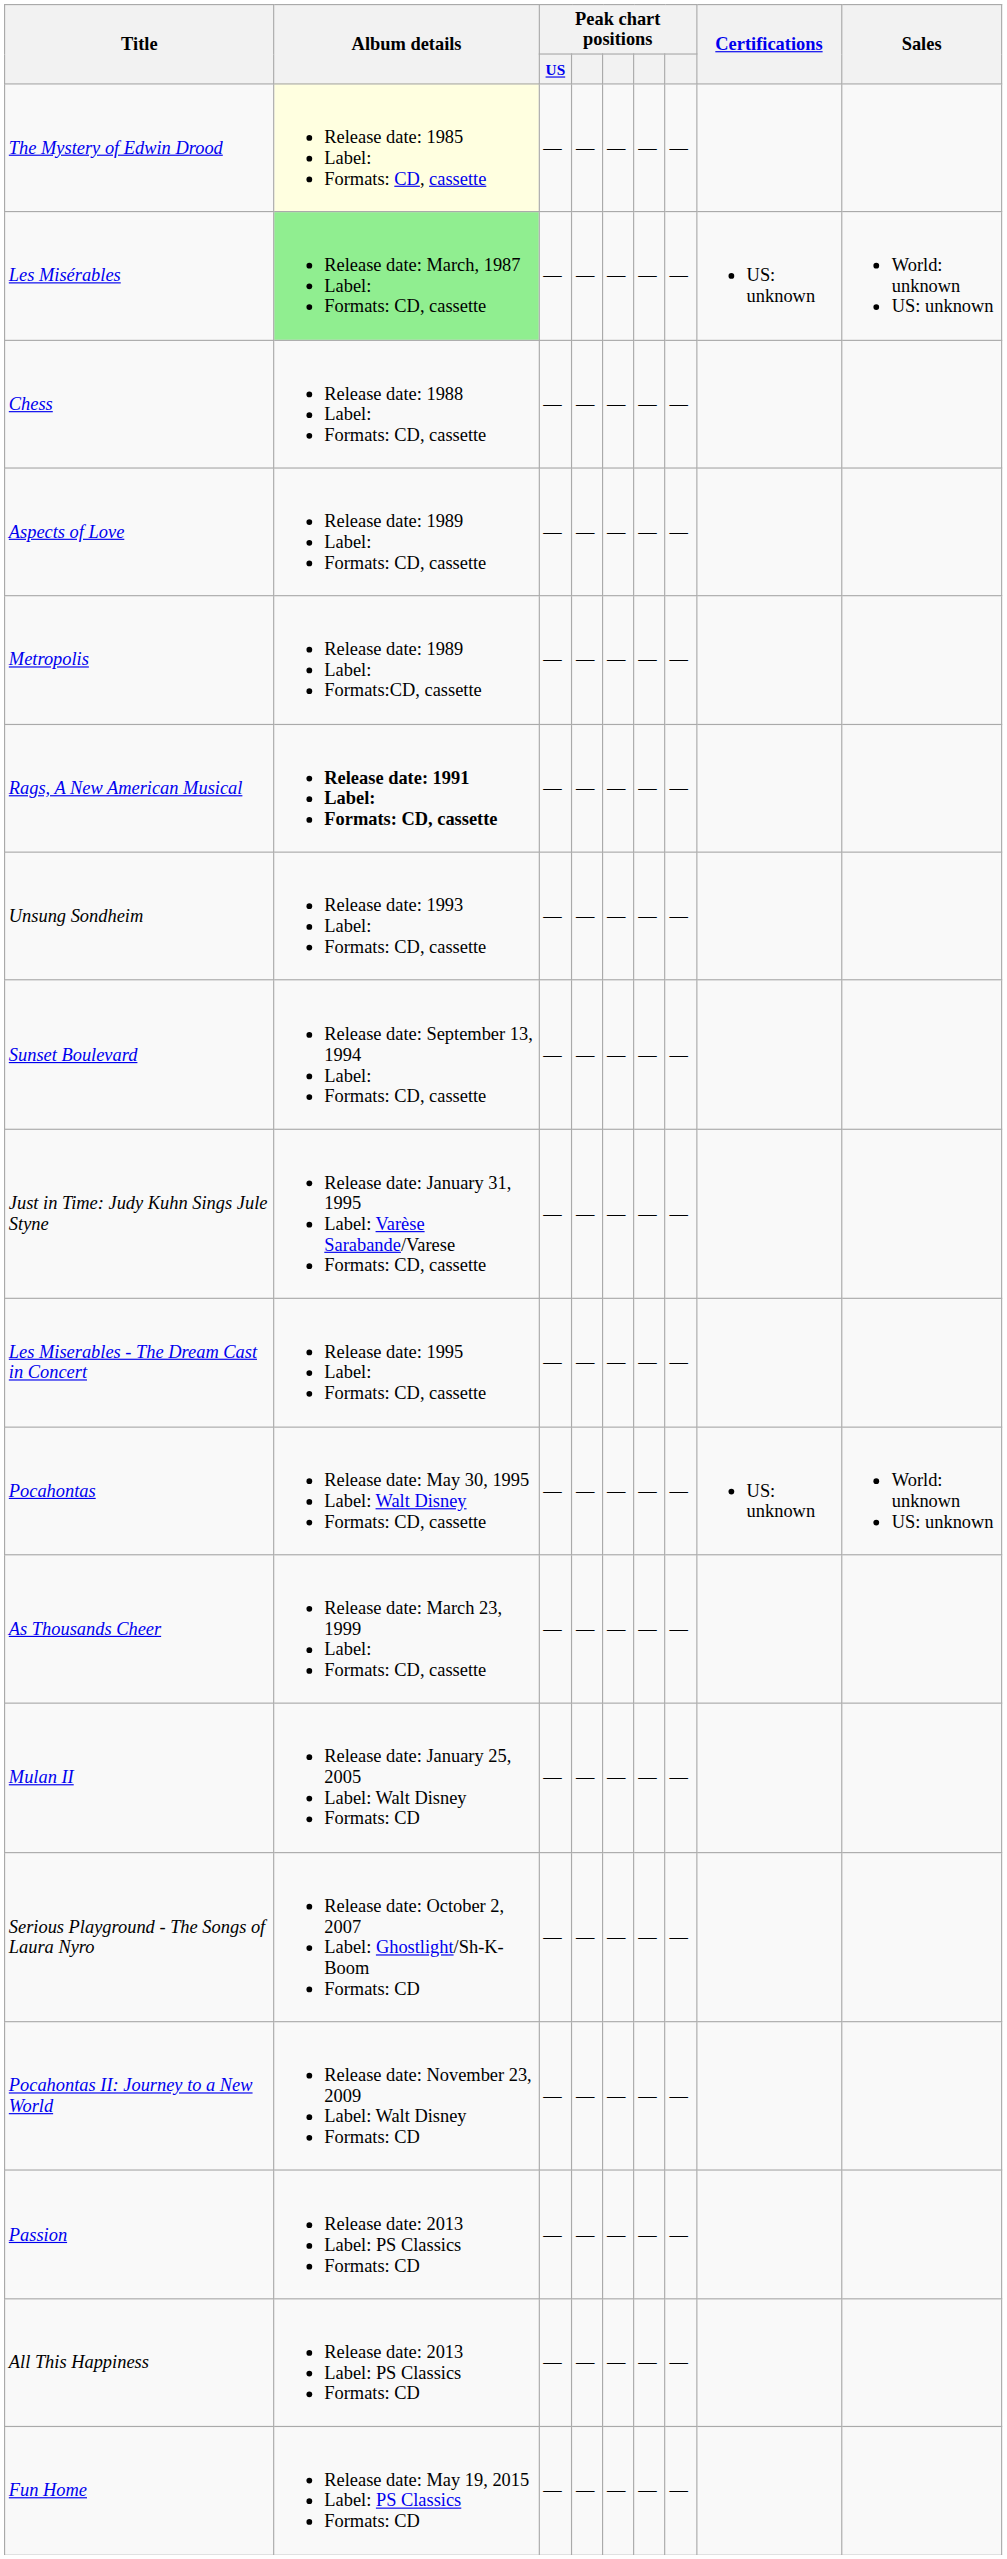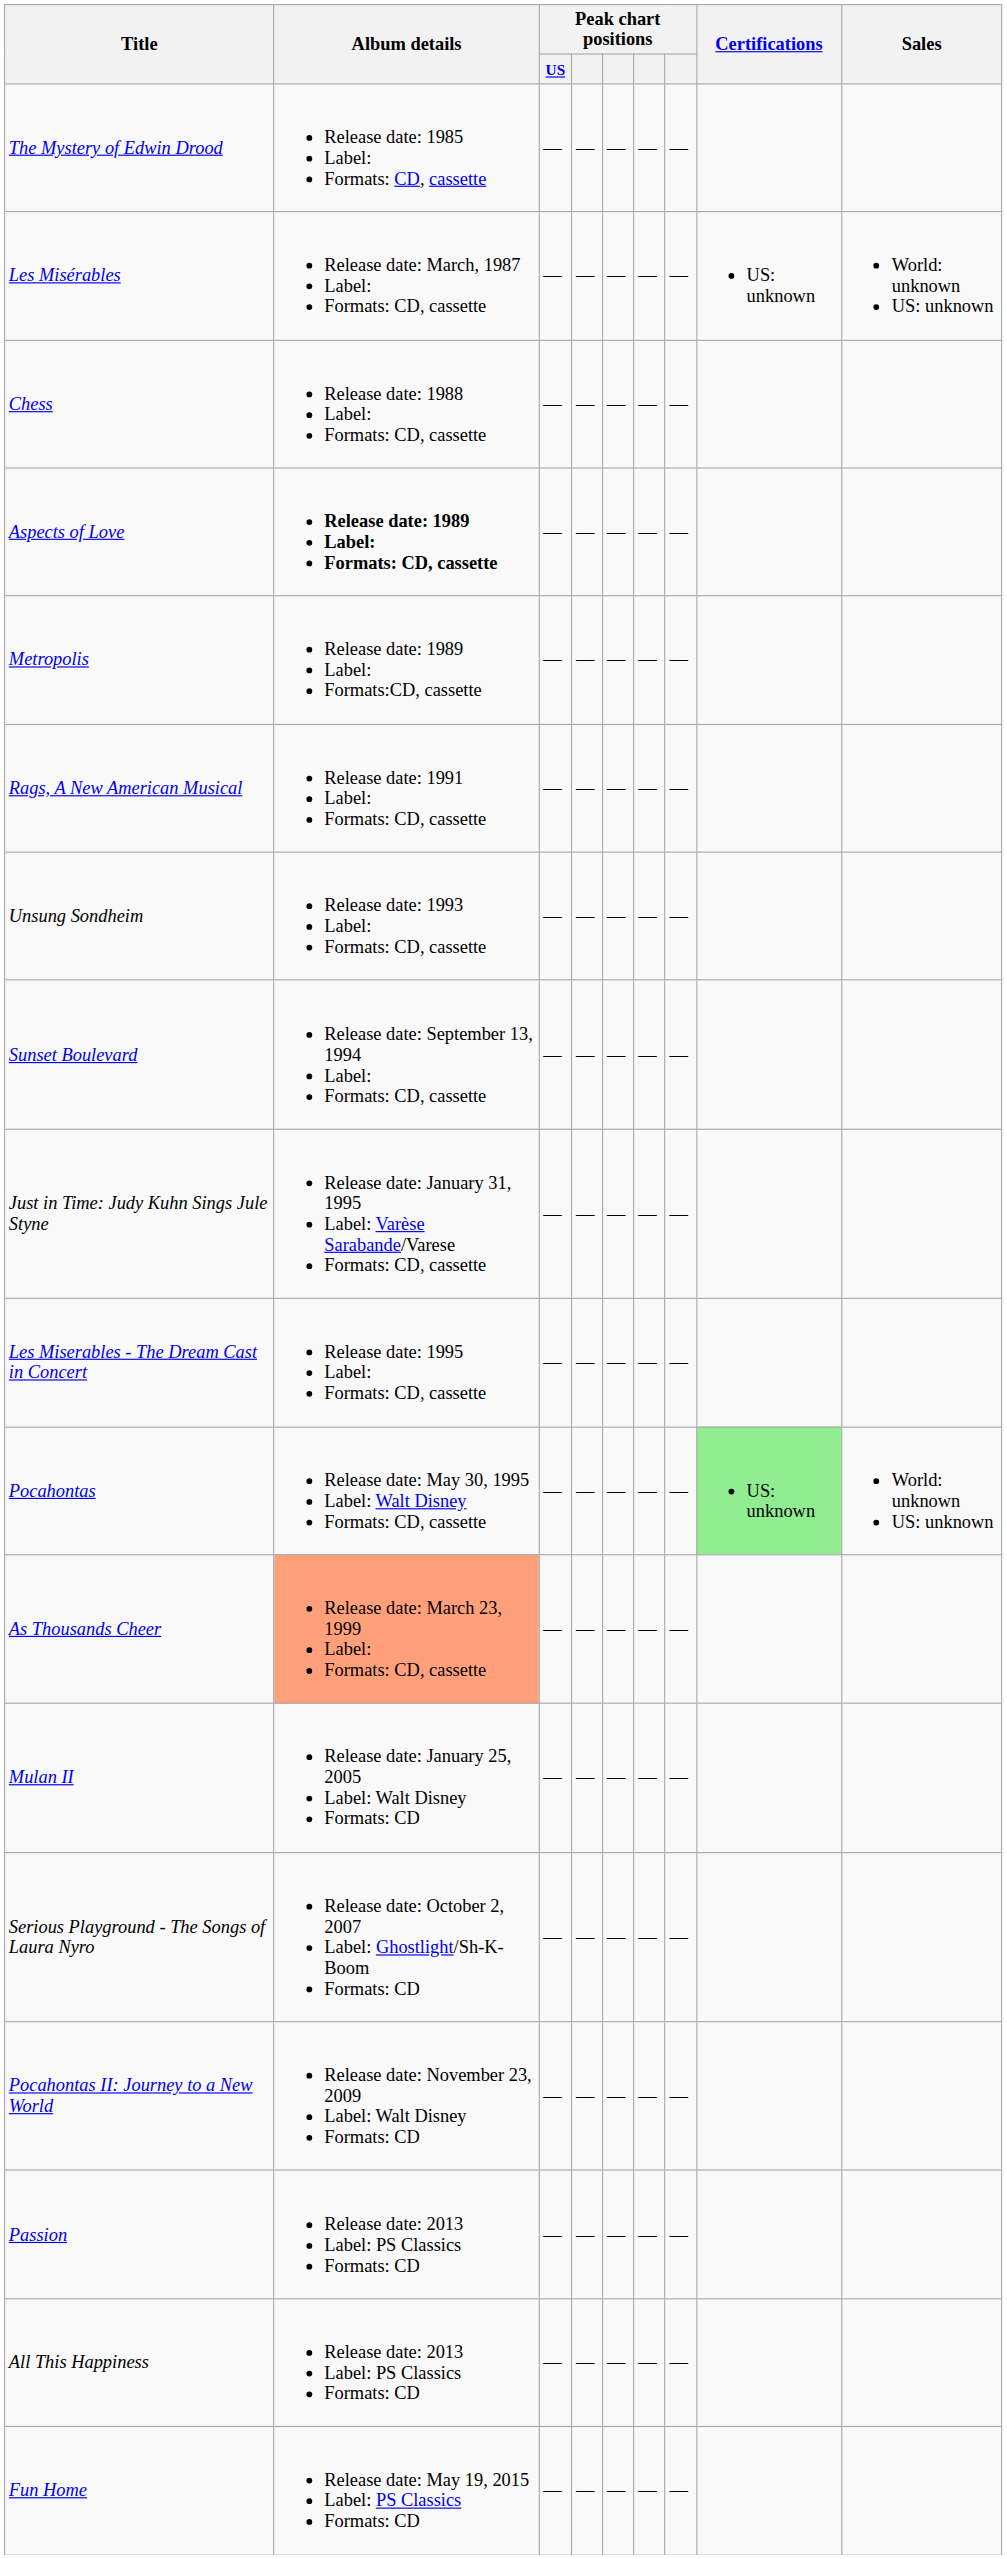(407, 158) lightyellow background -> (407, 158) no background
(407, 286) lightgreen background -> (407, 286) no background
(407, 542) normal -> (407, 542) bold
(407, 798) bold -> (407, 798) normal
(769, 1501) no background -> (769, 1501) lightgreen background
(407, 1639) no background -> (407, 1639) lightsalmon background
